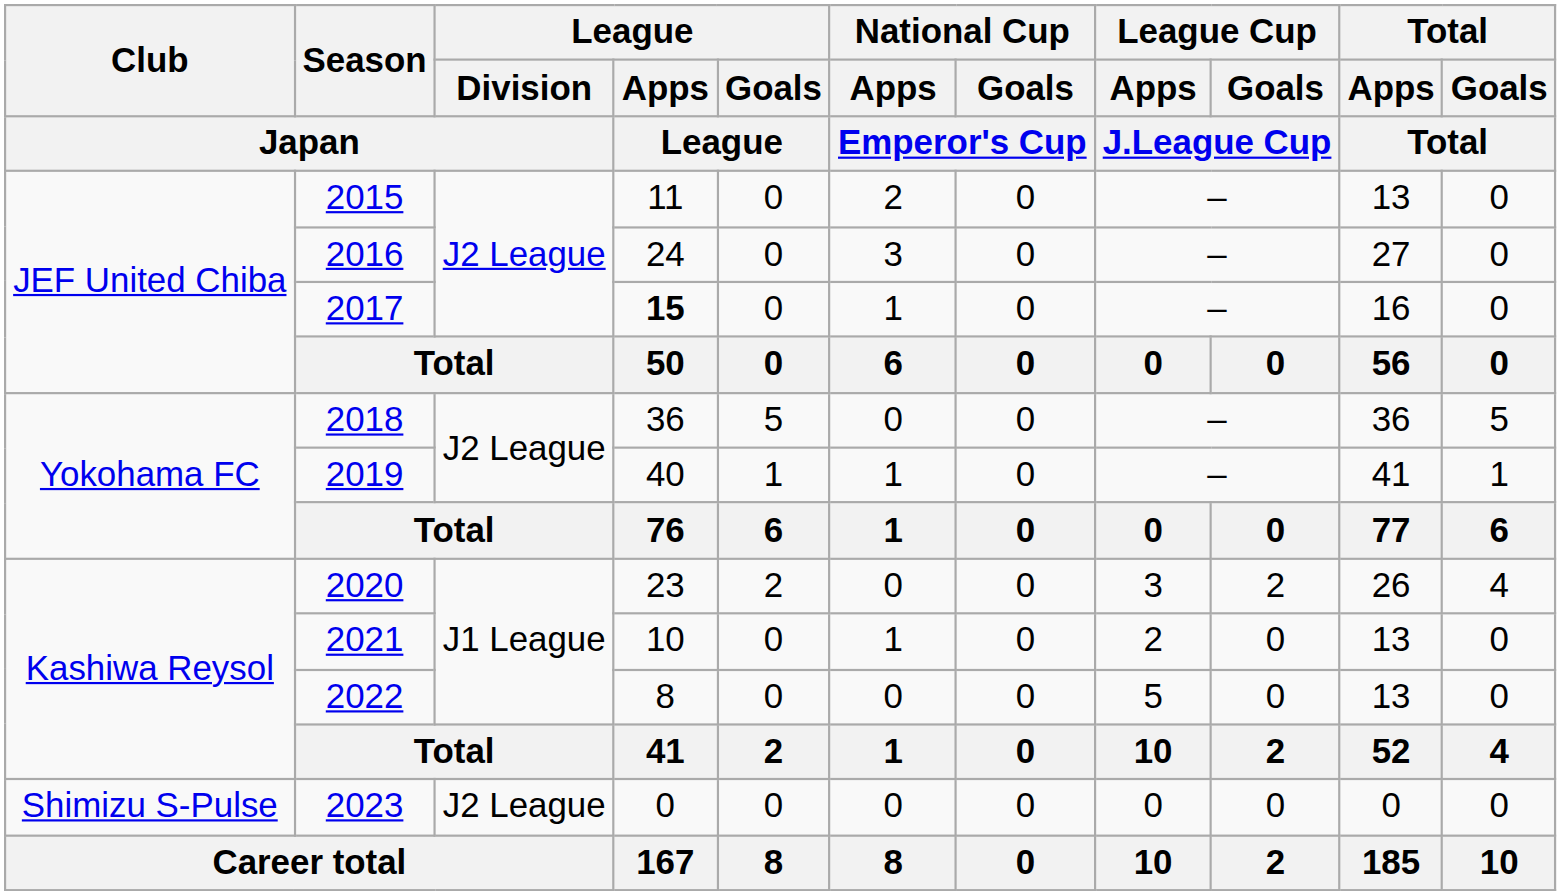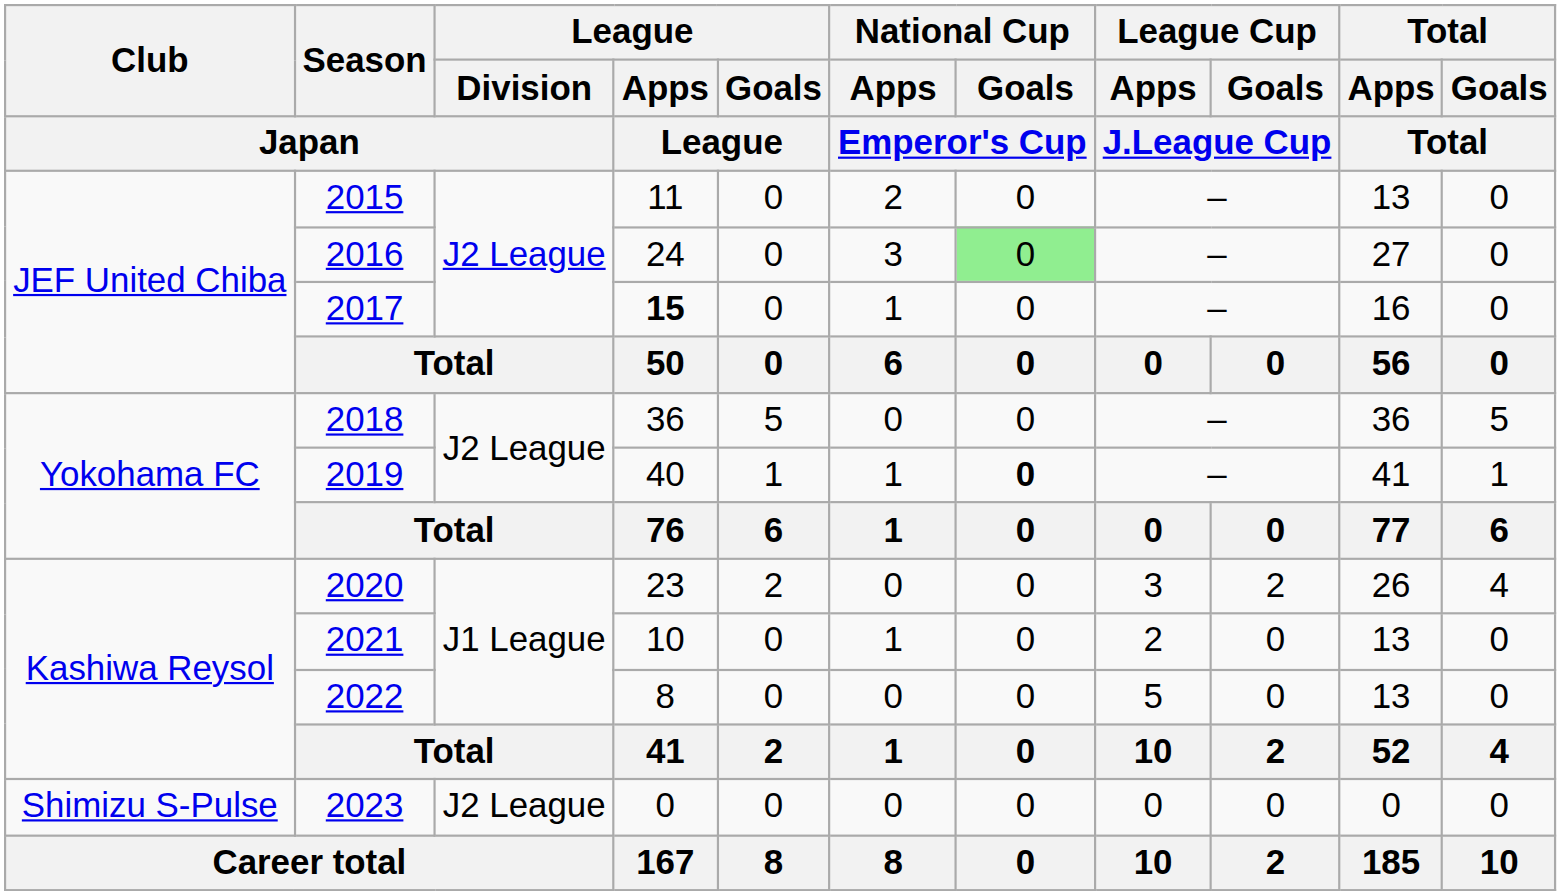(1026, 253) no background -> (1026, 253) lightgreen background
(1026, 474) normal -> (1026, 474) bold
